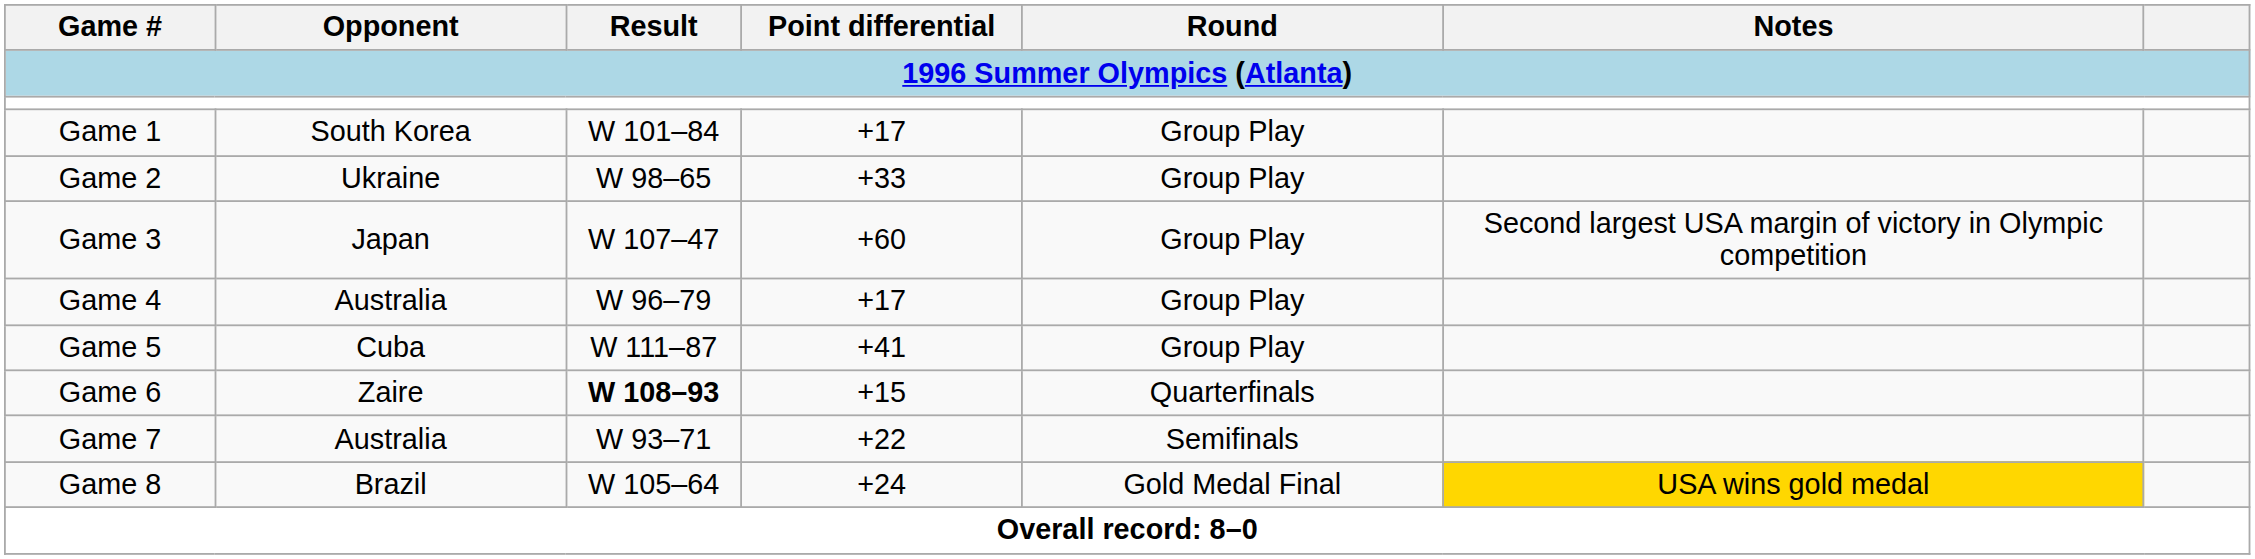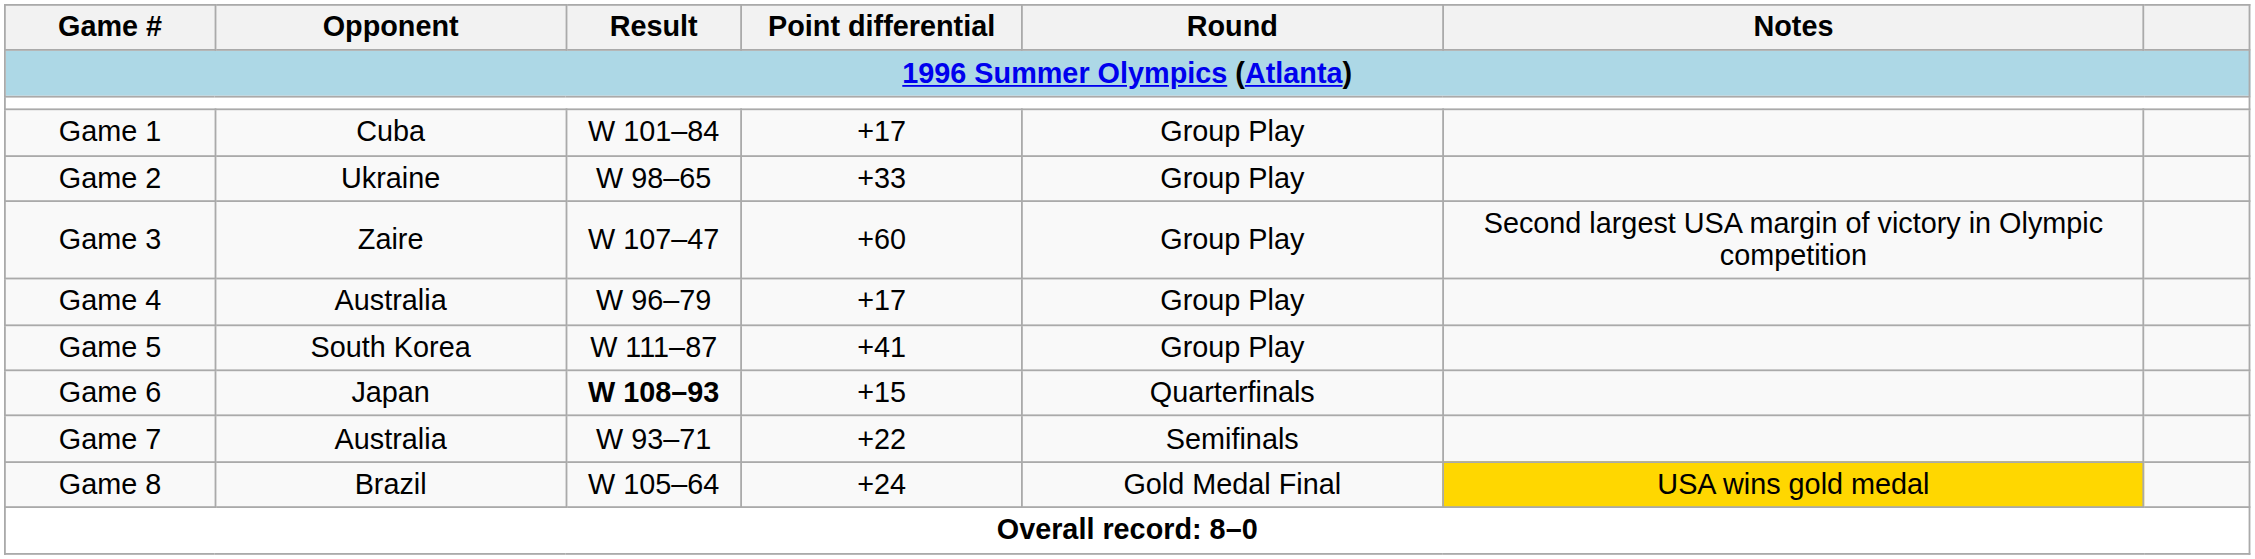(391, 131) South Korea -> (391, 131) Cuba
(391, 239) Japan -> (391, 239) Zaire
(391, 347) Cuba -> (391, 347) South Korea
(391, 392) Zaire -> (391, 392) Japan
